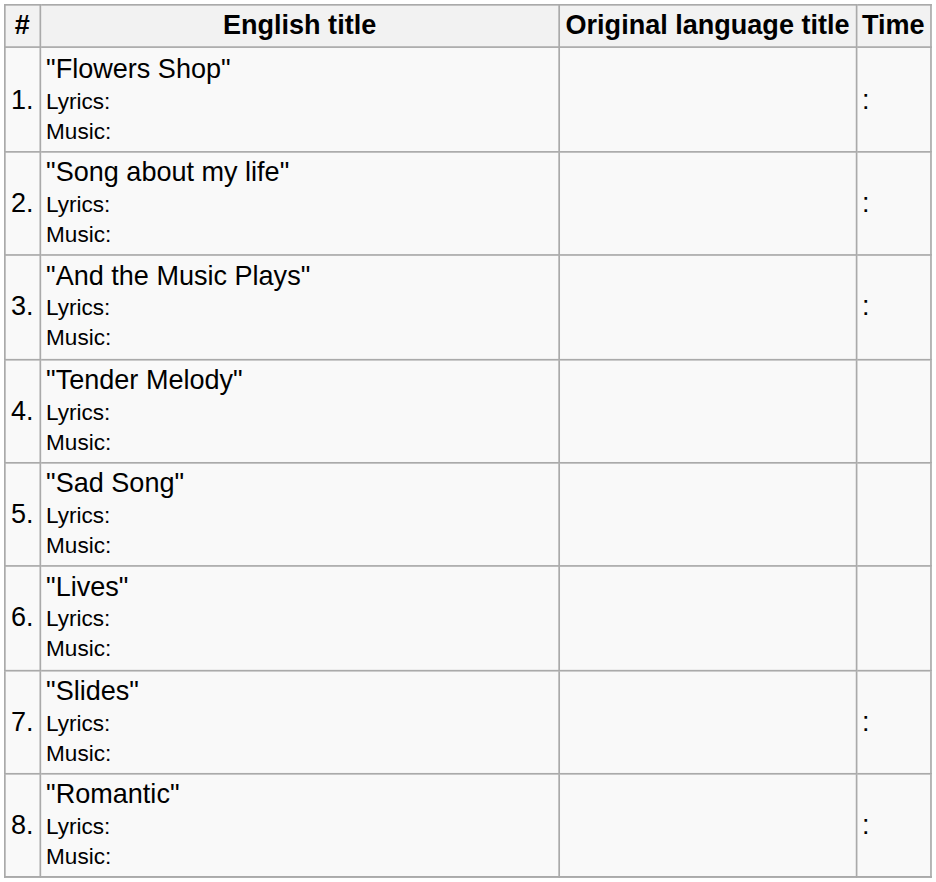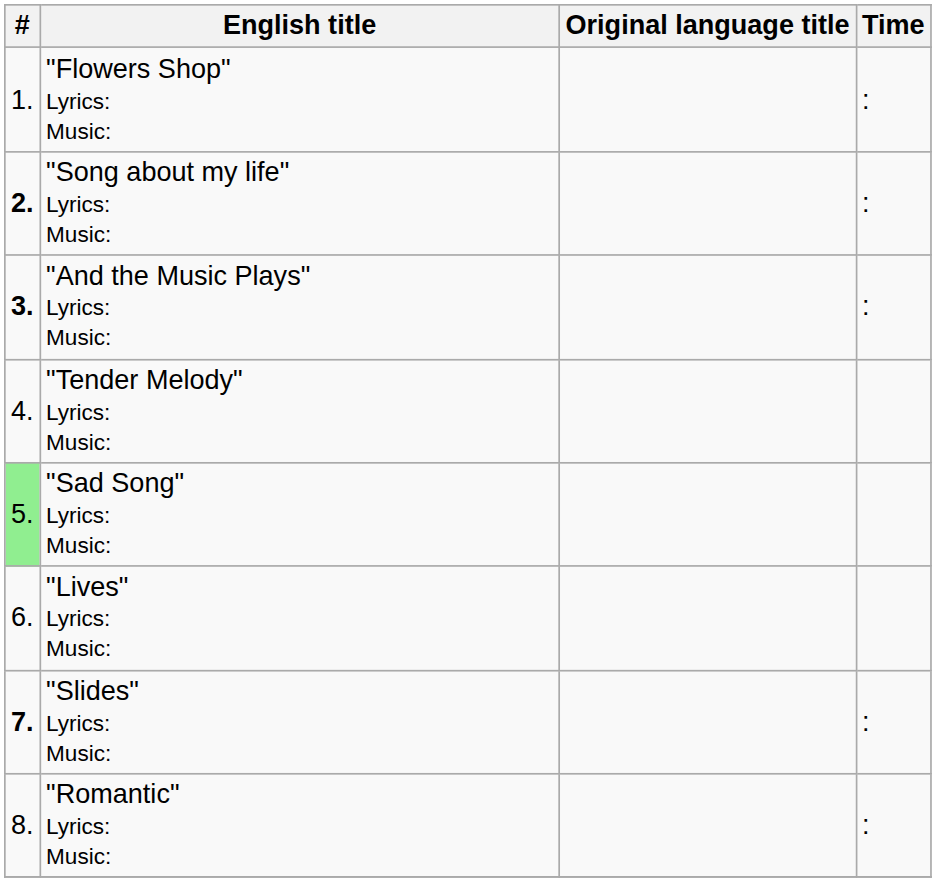(22, 202) normal -> (22, 202) bold
(22, 306) normal -> (22, 306) bold
(22, 514) no background -> (22, 514) lightgreen background
(22, 721) normal -> (22, 721) bold
